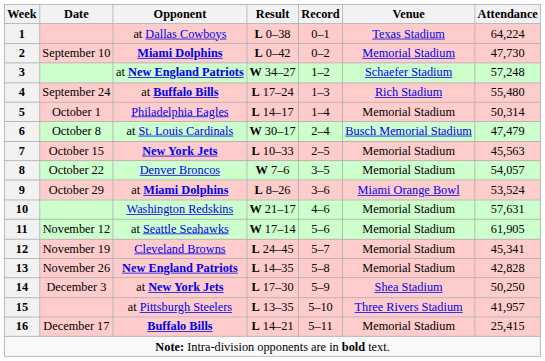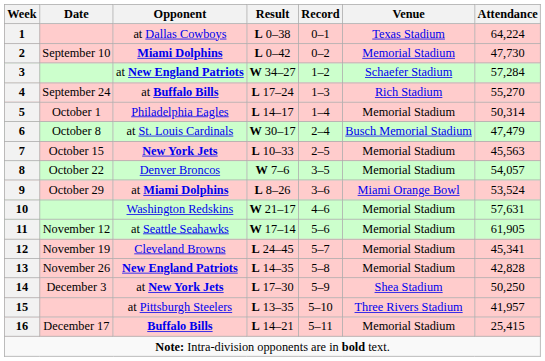(508, 72) 57,248 -> (508, 72) 57,284
(508, 92) 55,480 -> (508, 92) 55,270
